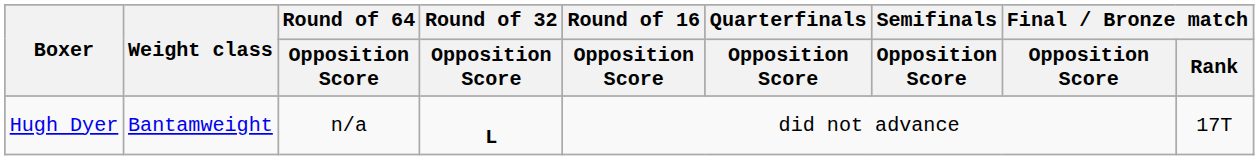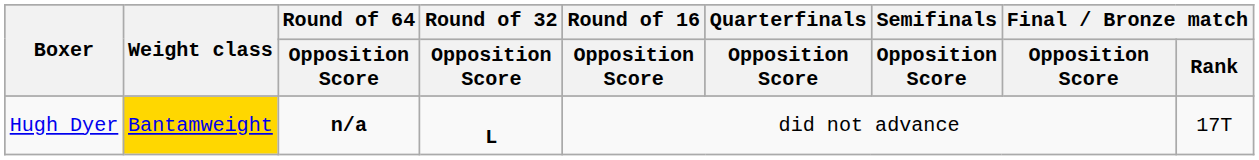(200, 125) no background -> (200, 125) gold background
(349, 125) normal -> (349, 125) bold
